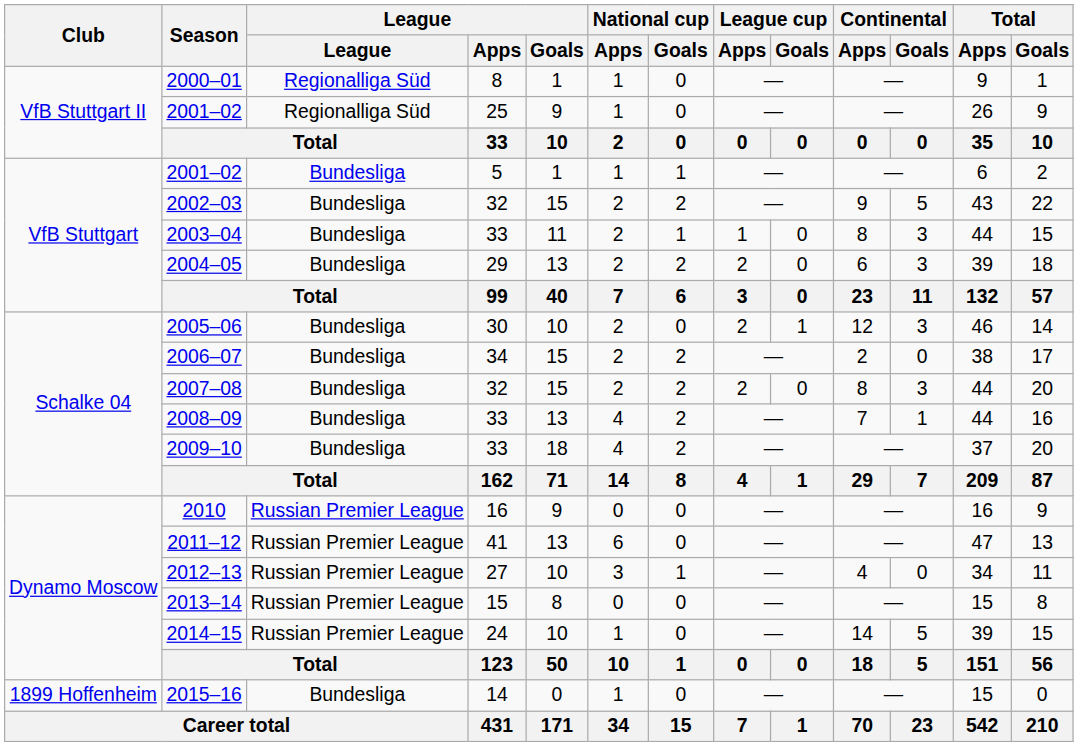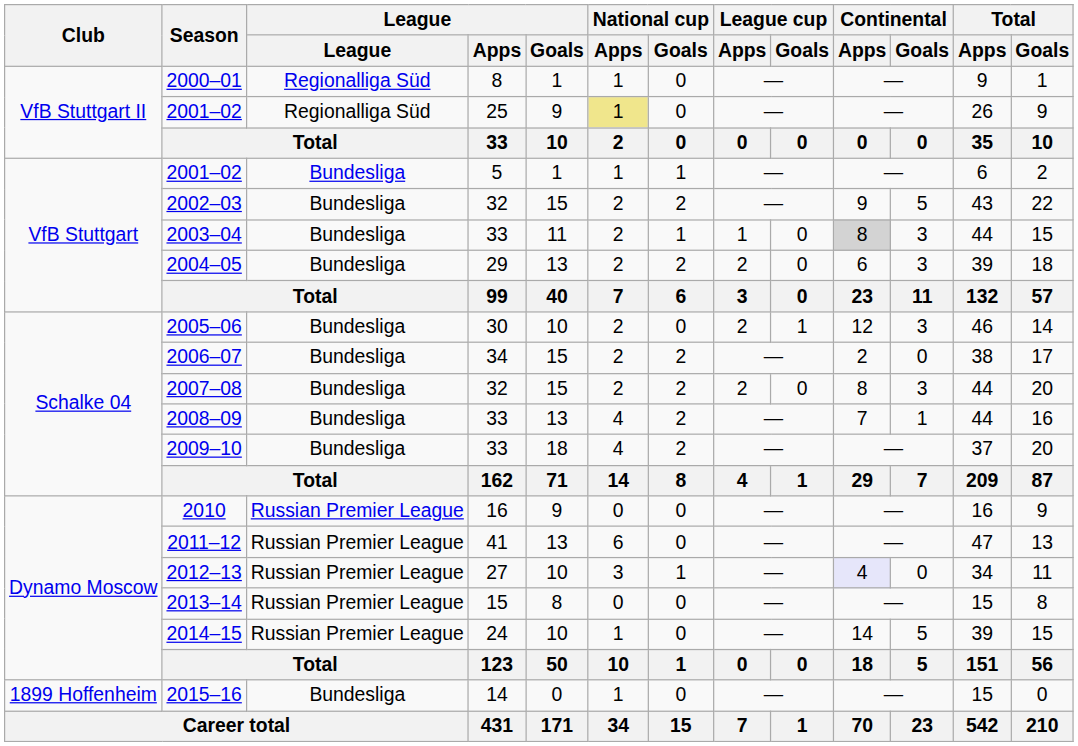(618, 111) no background -> (618, 111) khaki background
(862, 234) no background -> (862, 234) lightgrey background
(862, 572) no background -> (862, 572) lavender background
